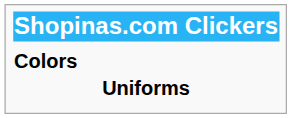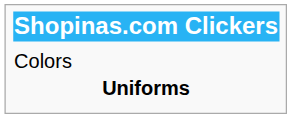(46, 61) bold -> (43, 61) normal
